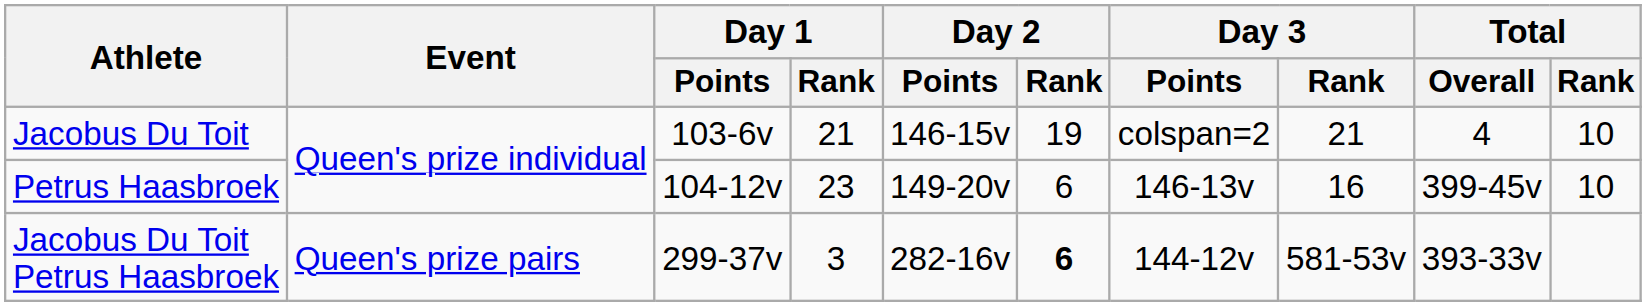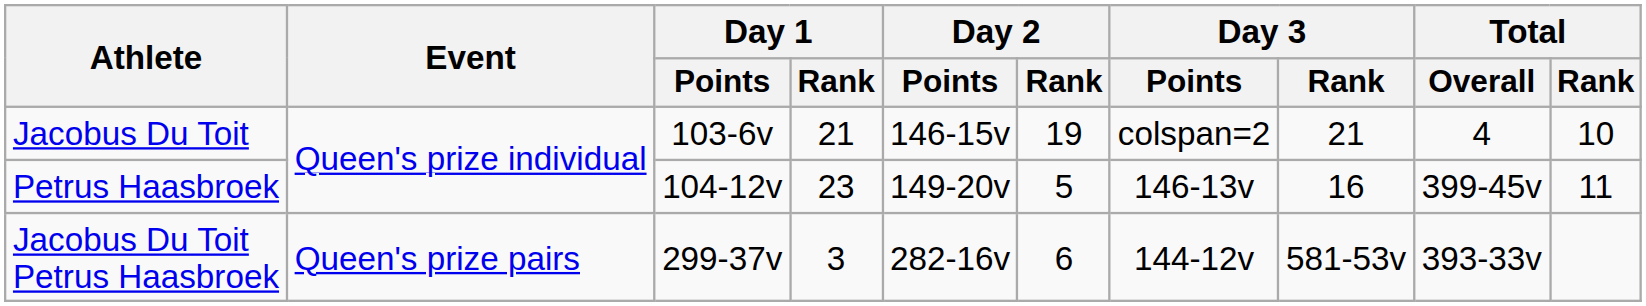(1064, 187) 6 -> (1064, 187) 5
(1596, 187) 10 -> (1596, 187) 11
(1064, 258) bold -> (1064, 258) normal
